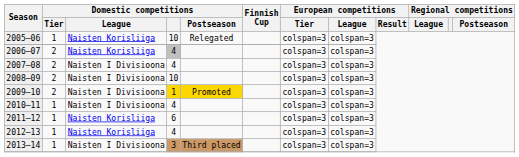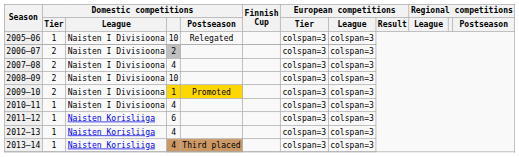(111, 38) Naisten Korisliiga -> (116, 38) Naisten I Divisioona
(111, 51) Naisten Korisliiga -> (116, 51) Naisten I Divisioona
(174, 51) 4 -> (174, 51) 2
(116, 145) Naisten I Divisioona -> (111, 145) Naisten Korisliiga
(174, 145) 3 -> (174, 145) 4
